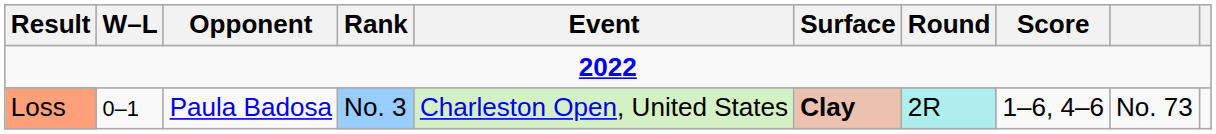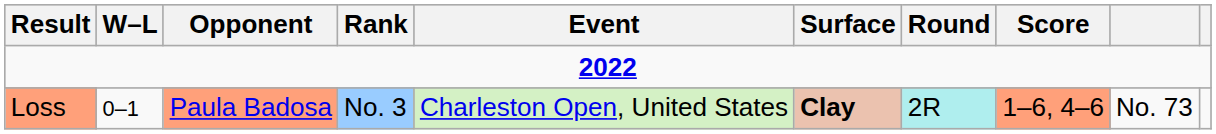(251, 107) no background -> (251, 107) lightsalmon background
(1053, 107) no background -> (1053, 107) lightsalmon background
